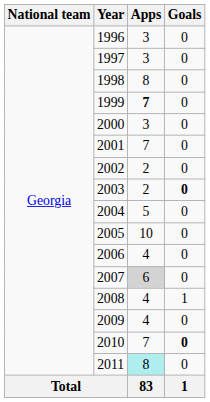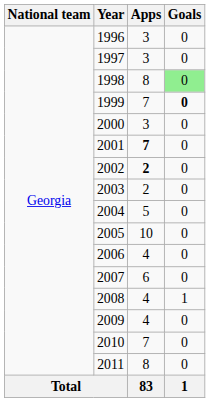(185, 80) no background -> (185, 80) lightgreen background
(146, 102) bold -> (146, 102) normal
(185, 102) normal -> (185, 102) bold
(146, 146) normal -> (146, 146) bold
(146, 168) normal -> (146, 168) bold
(185, 189) bold -> (185, 189) normal
(146, 277) lightgrey background -> (146, 277) no background
(185, 342) bold -> (185, 342) normal
(146, 364) paleturquoise background -> (146, 364) no background
